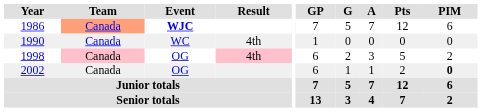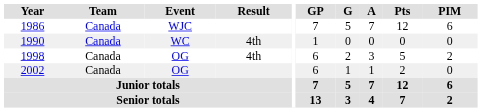(103, 26) lightsalmon background -> (103, 26) no background
(180, 26) bold -> (180, 26) normal
(103, 55) pink background -> (103, 55) no background
(254, 55) pink background -> (254, 55) no background
(450, 70) bold -> (450, 70) normal
